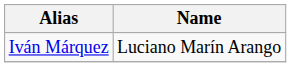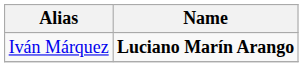(199, 47) normal -> (206, 47) bold
